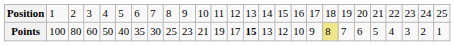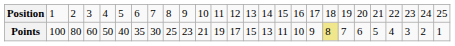(251, 31) bold -> (251, 31) normal
(283, 31) 12 -> (283, 31) 11
